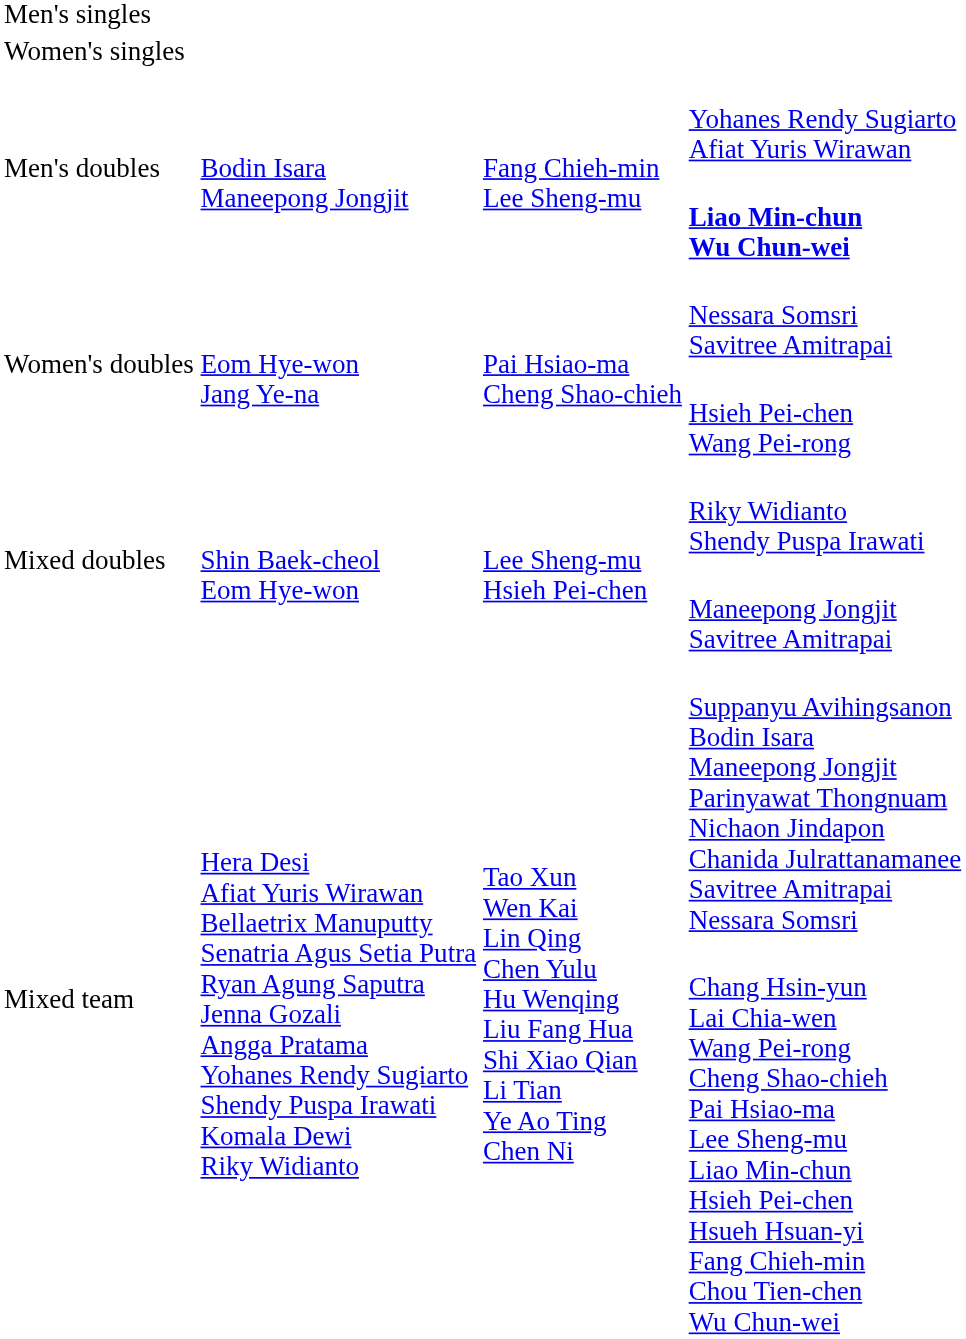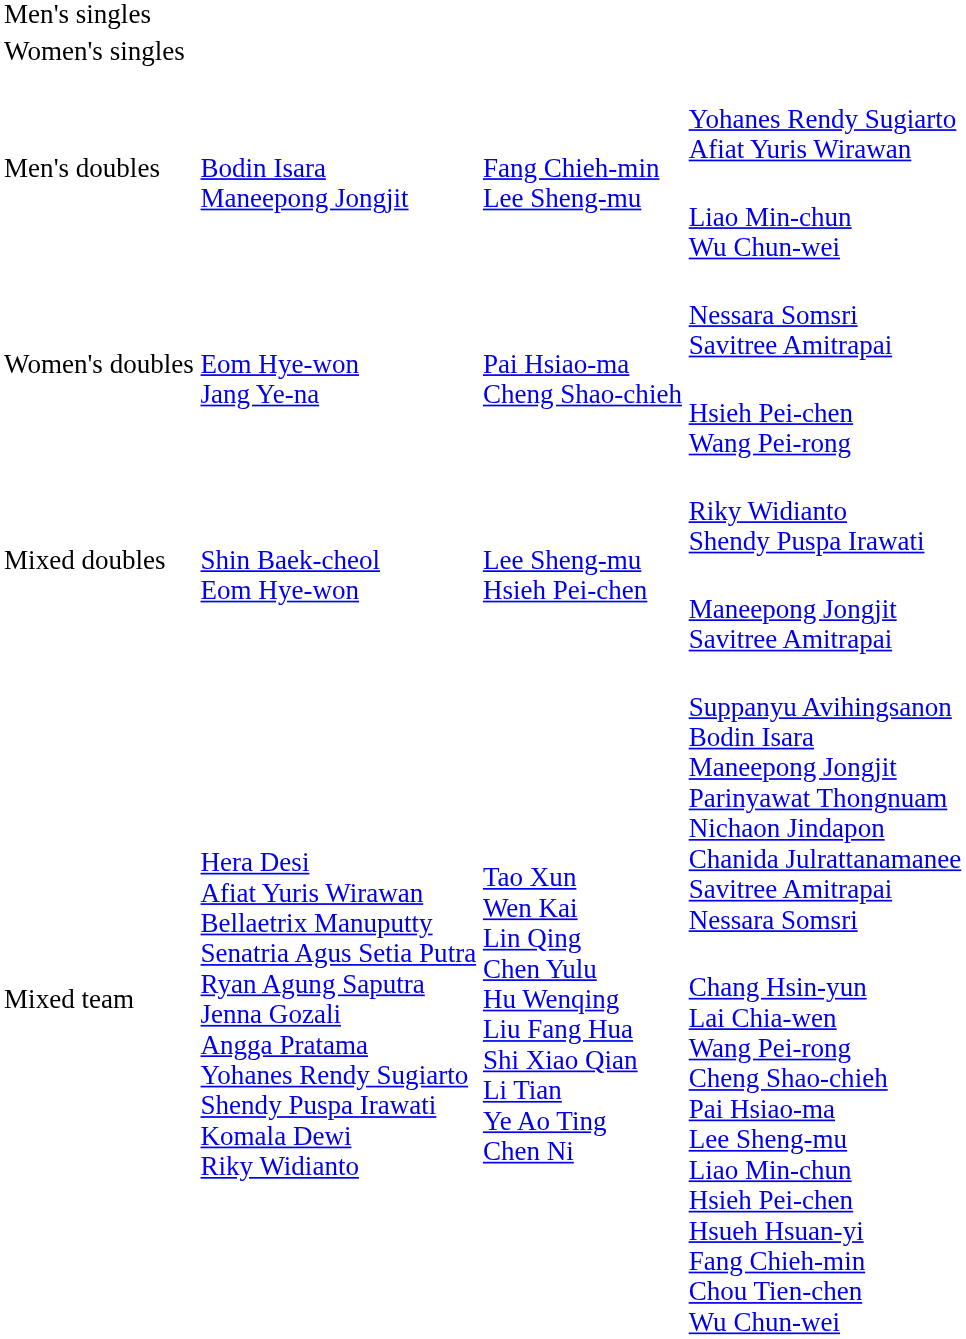(775, 231) bold -> (770, 231) normal
